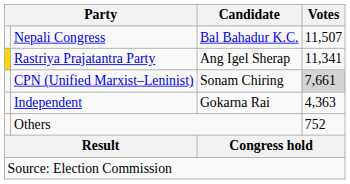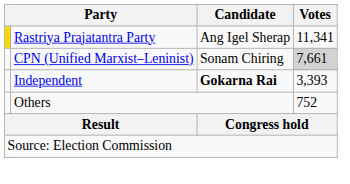- row: (60, 37)
(235, 102) normal -> (238, 80) bold
(320, 102) 4,363 -> (312, 80) 3,393
